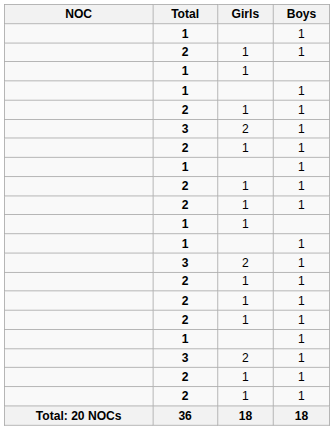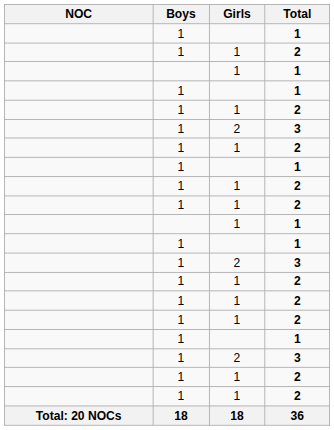columns swapped: (301, 14) <-> (185, 14)
